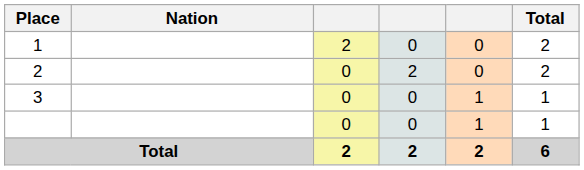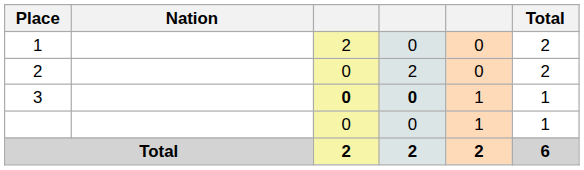(346, 98) normal -> (346, 98) bold
(412, 98) normal -> (412, 98) bold
